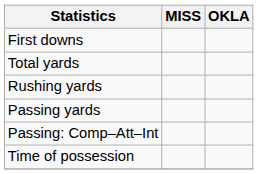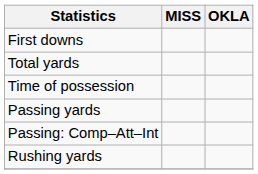rows swapped: (55, 86) <-> (71, 156)
